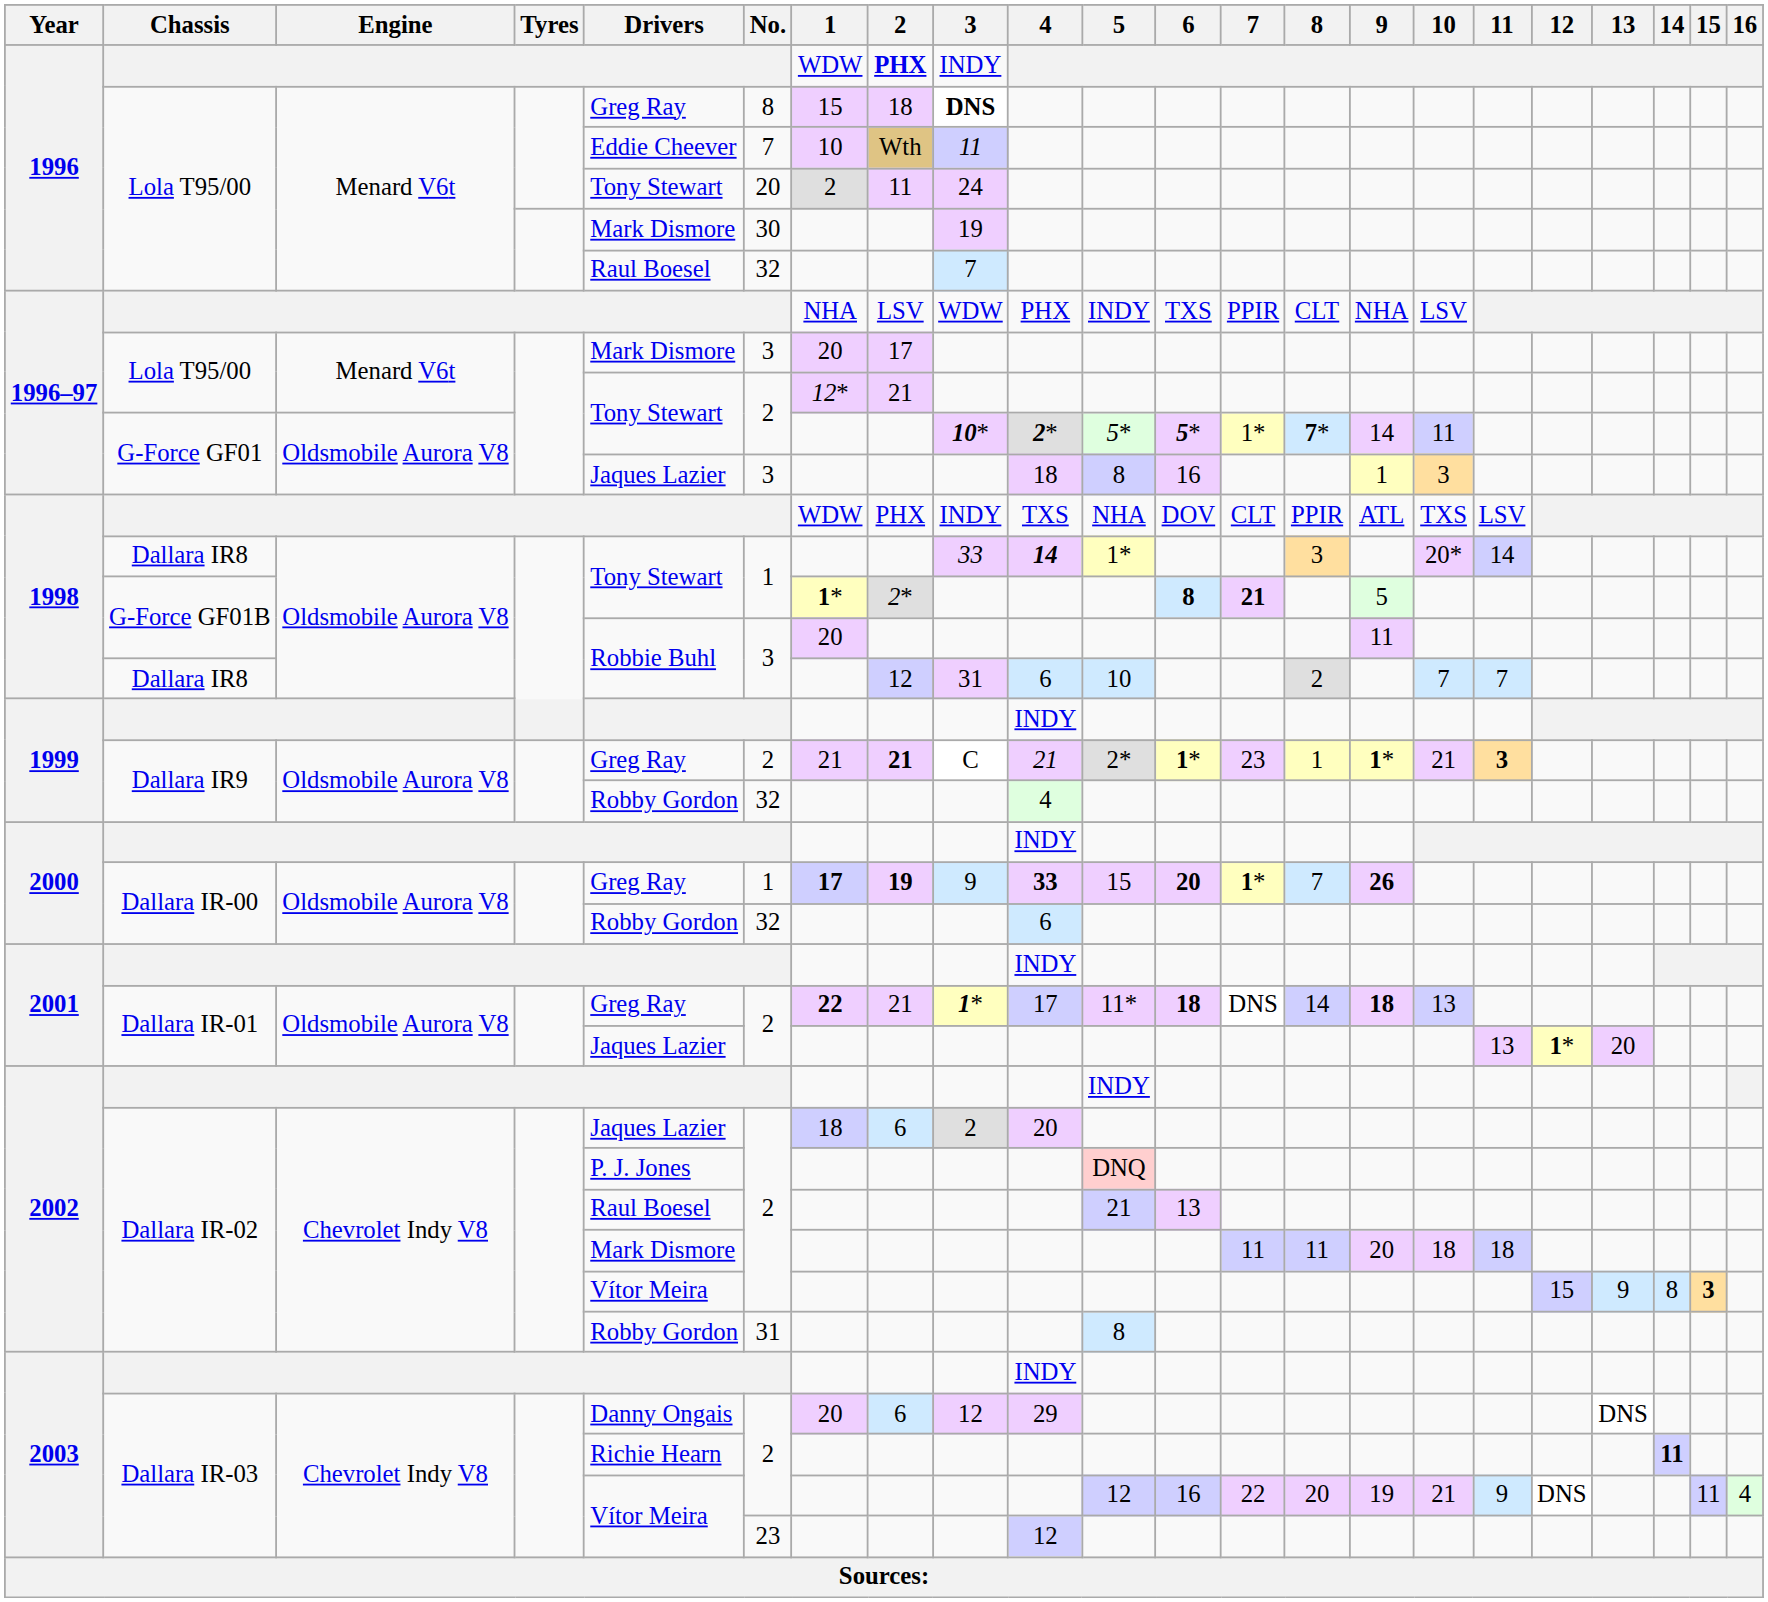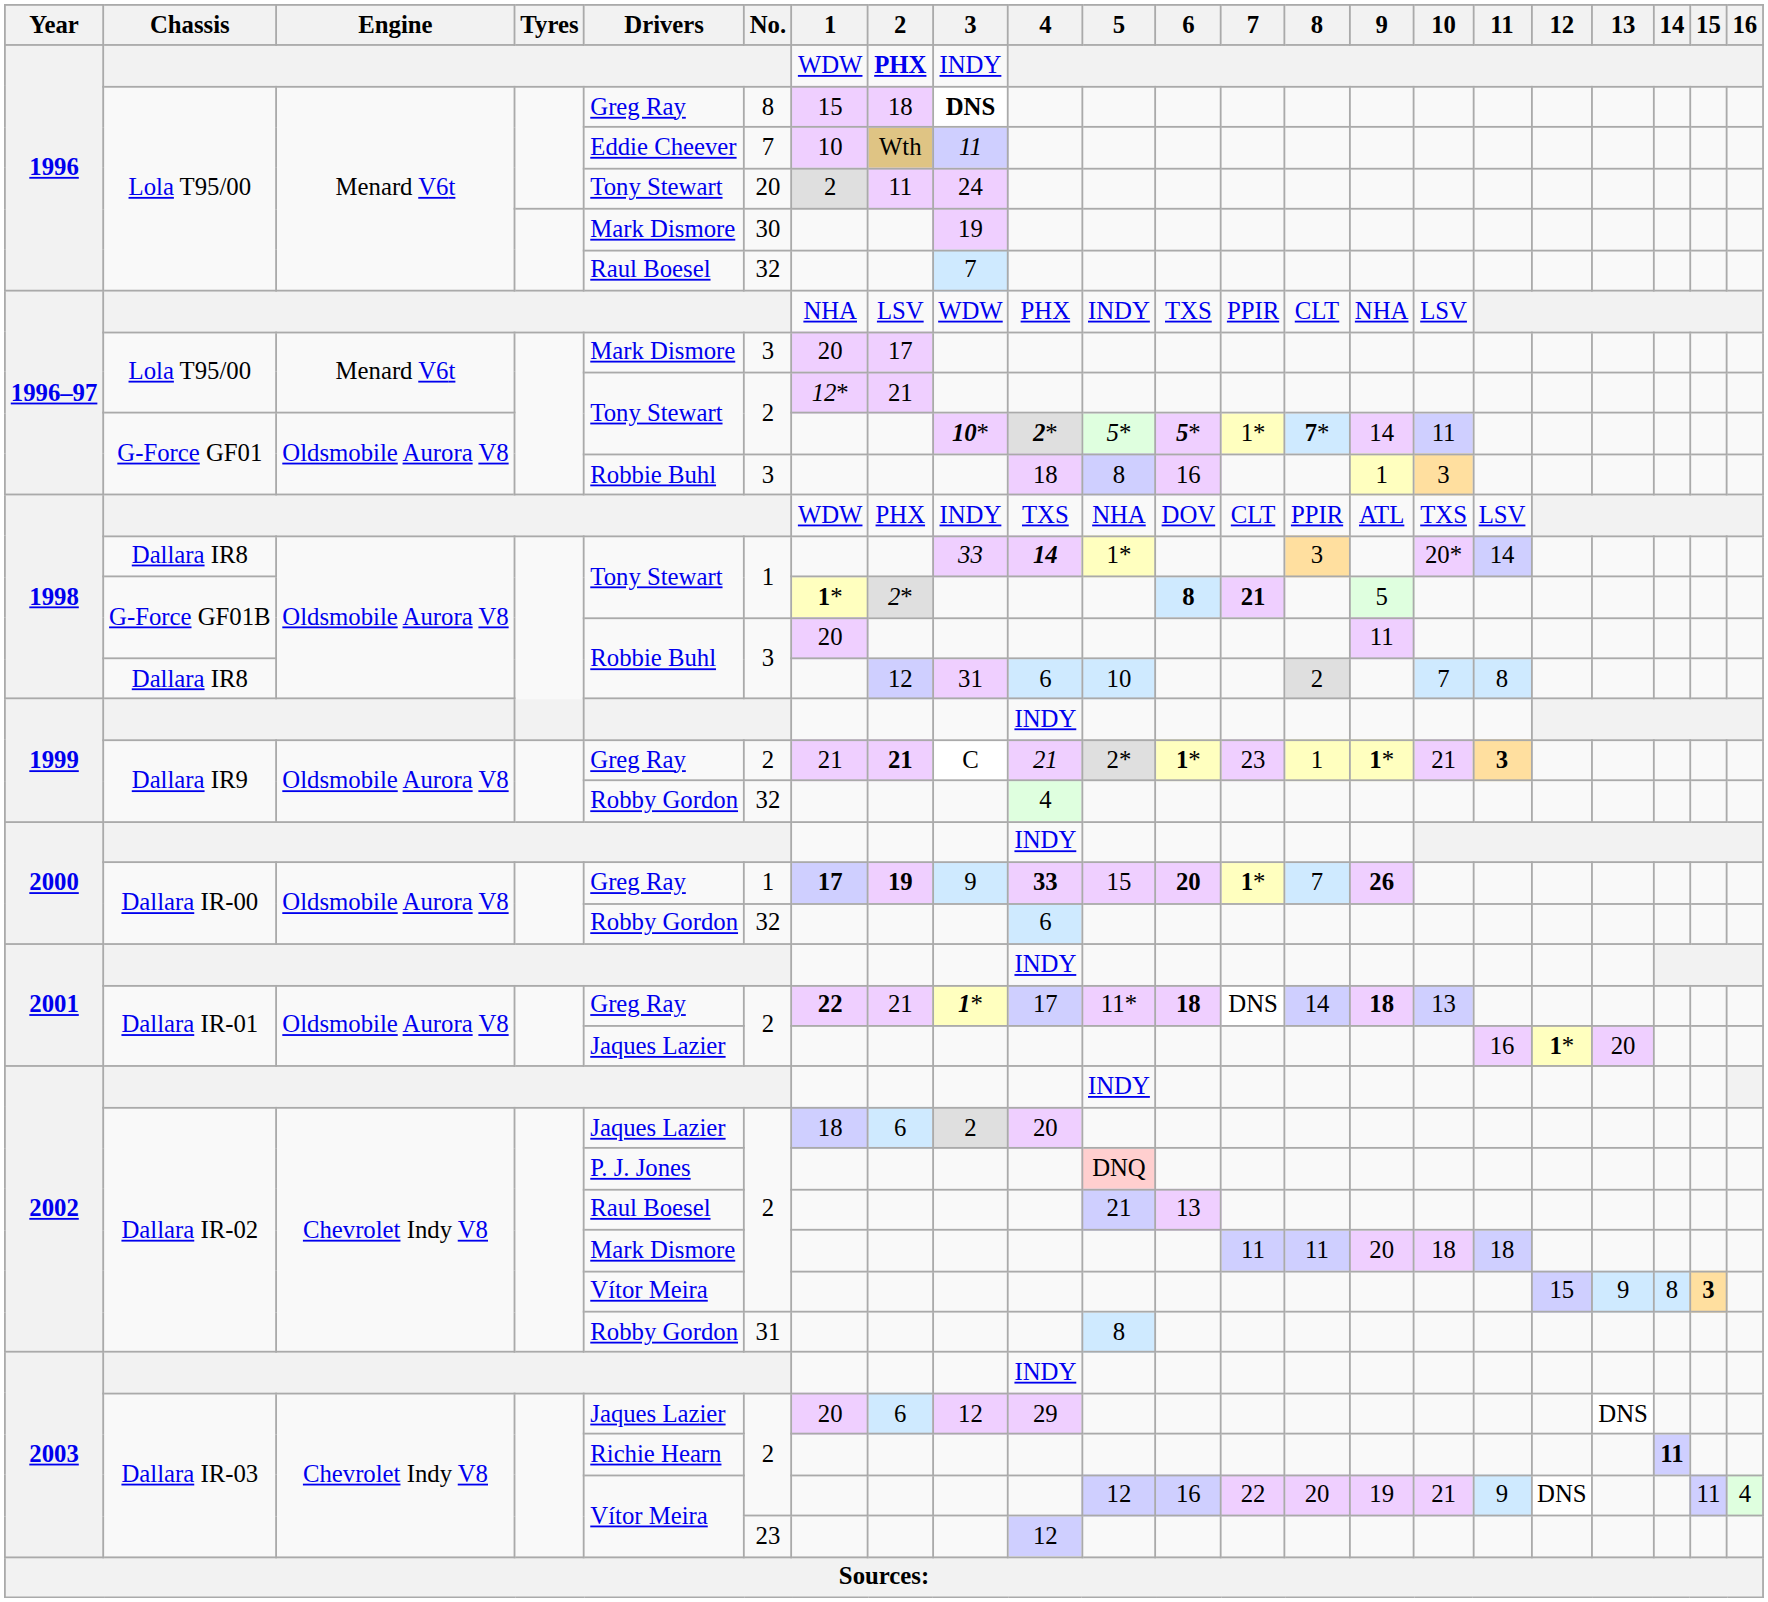(658, 473) Jaques Lazier -> (653, 473) Robbie Buhl
(1502, 677) 7 -> (1502, 677) 8
(1502, 1045) 13 -> (1502, 1045) 16
(661, 1412) Danny Ongais -> (658, 1412) Jaques Lazier
